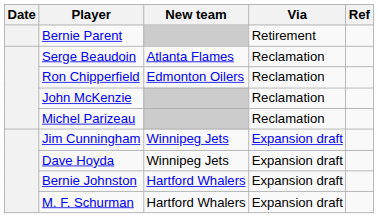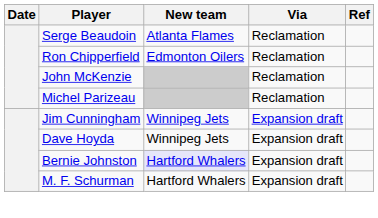- row: (82, 35)
(196, 181) no background -> (196, 160) lavender background
